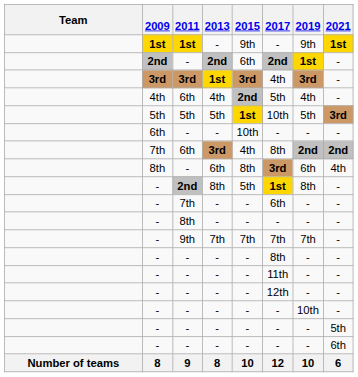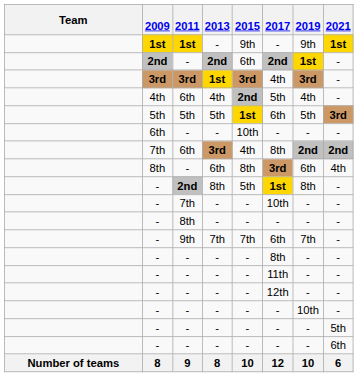(278, 115) 10th -> (278, 115) 6th
(278, 204) 6th -> (278, 204) 10th
(278, 239) 7th -> (278, 239) 6th
